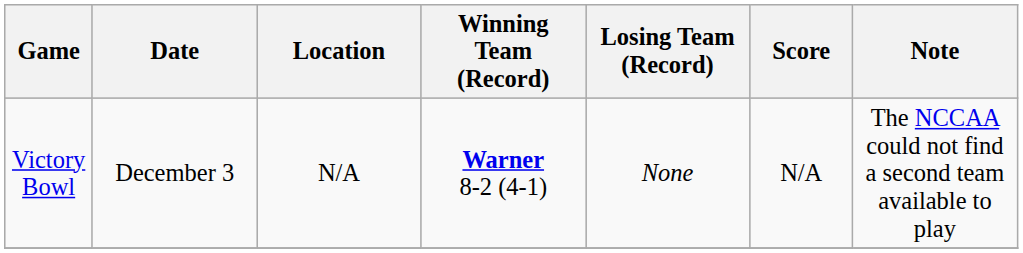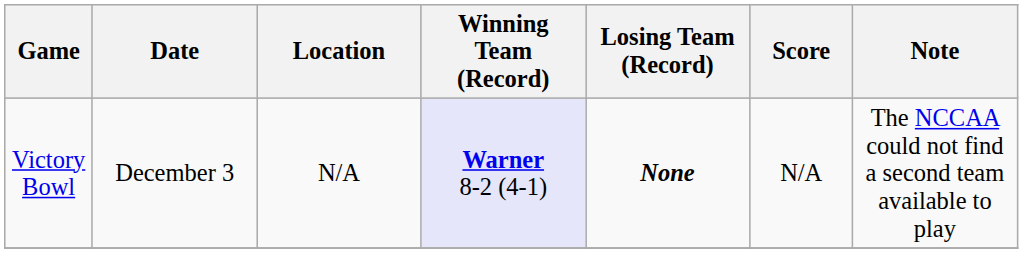(503, 172) no background -> (503, 172) lavender background
(668, 172) normal -> (668, 172) bold
